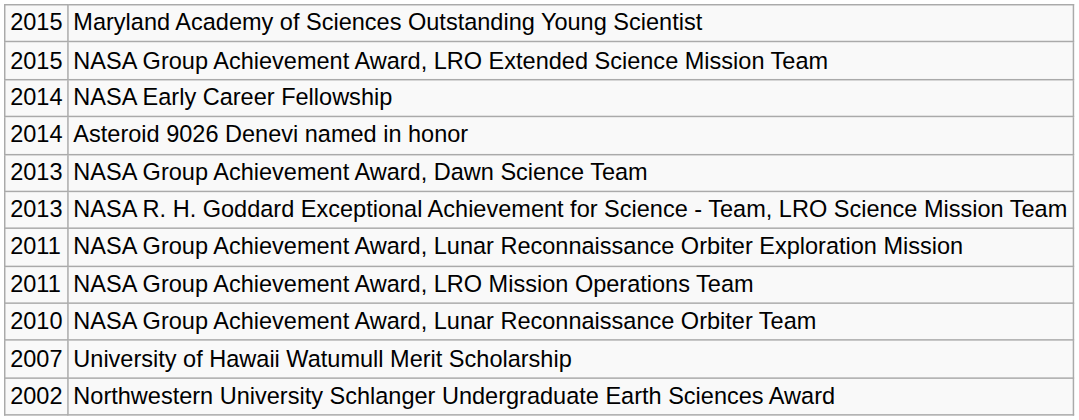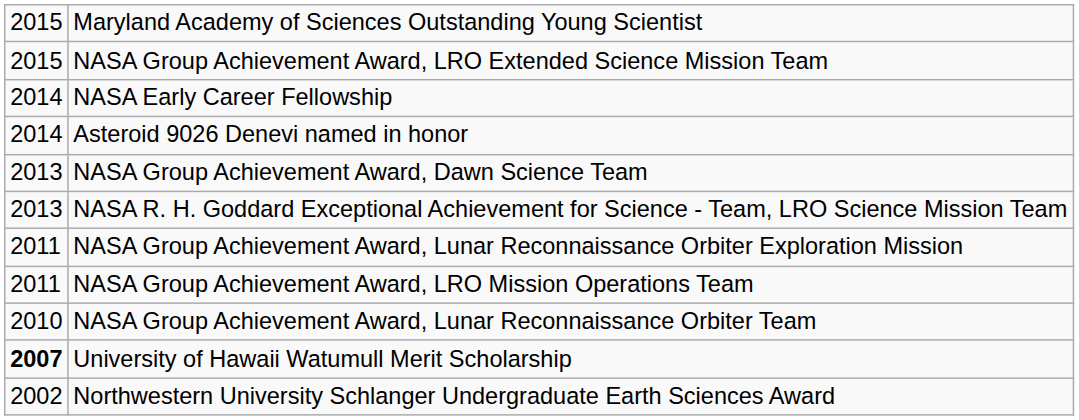(36, 358) normal -> (36, 358) bold
